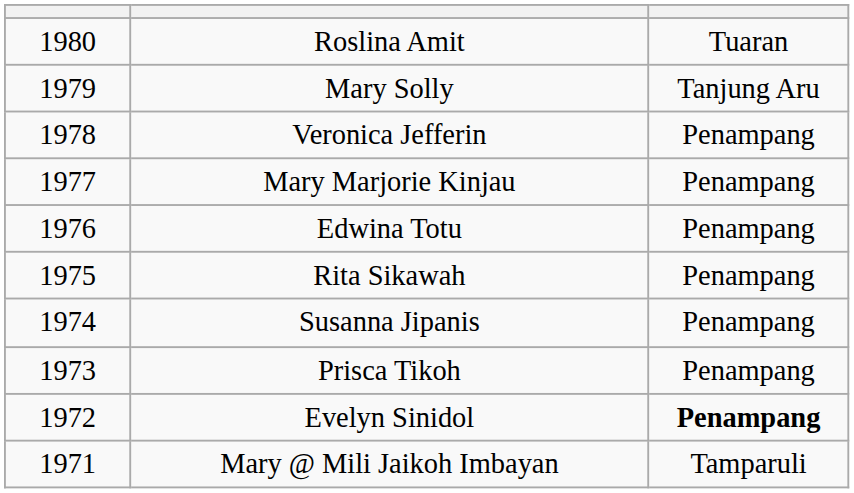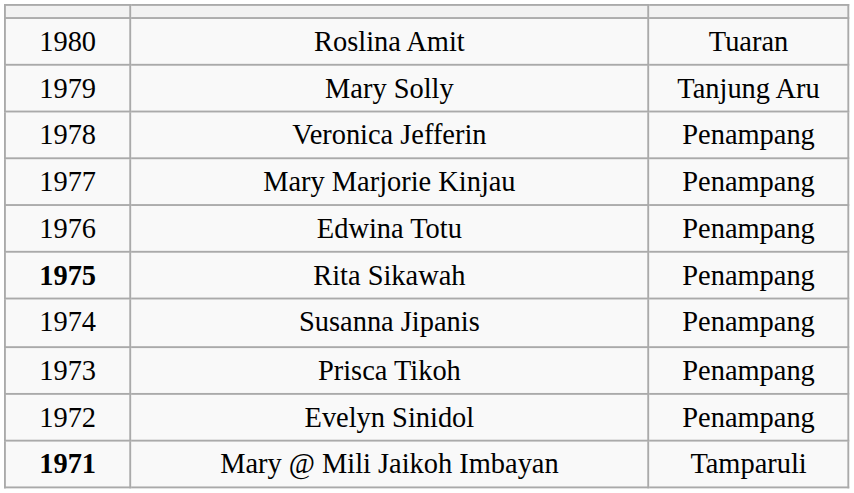(68, 275) normal -> (68, 275) bold
(749, 416) bold -> (749, 416) normal
(68, 463) normal -> (68, 463) bold
